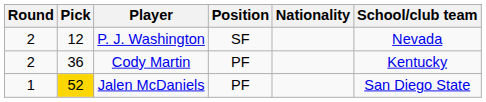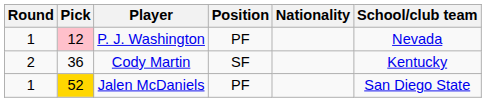(31, 39) 2 -> (31, 39) 1
(76, 39) no background -> (76, 39) pink background
(240, 39) SF -> (240, 39) PF
(240, 62) PF -> (240, 62) SF
